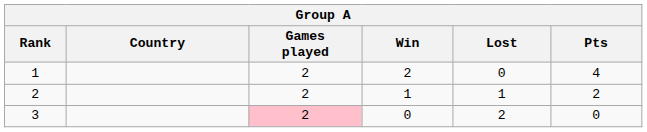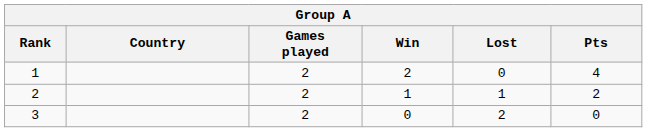(305, 116) pink background -> (305, 116) no background
